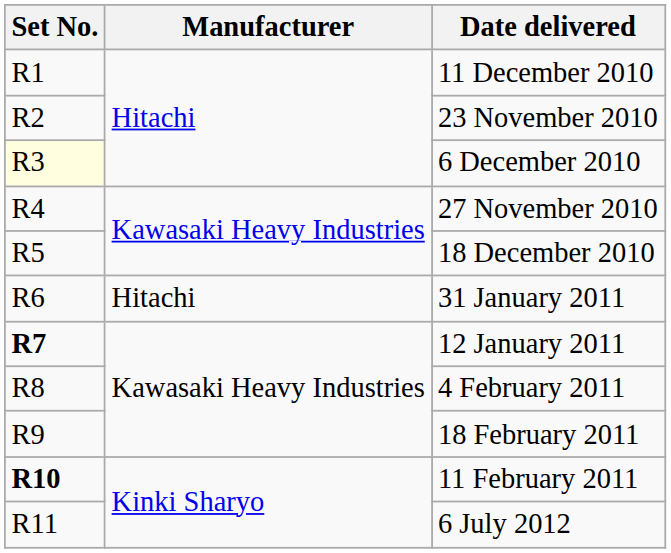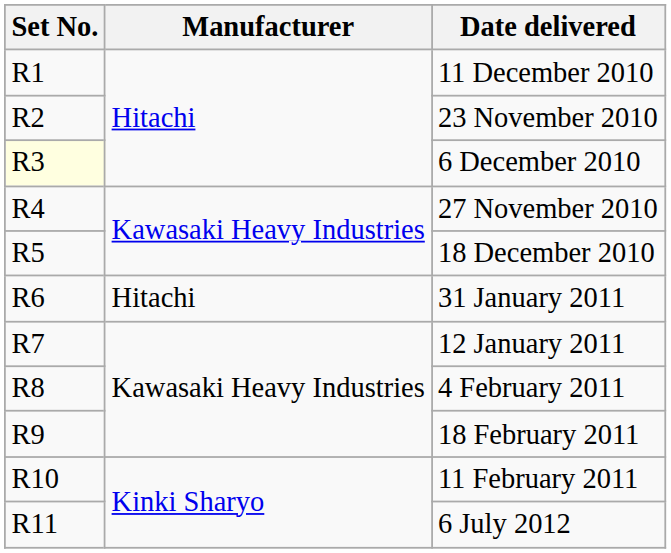(29, 343) bold -> (28, 343) normal
(36, 478) bold -> (35, 478) normal
